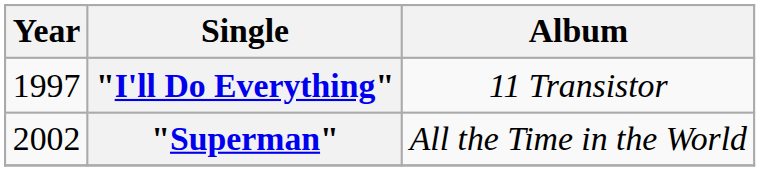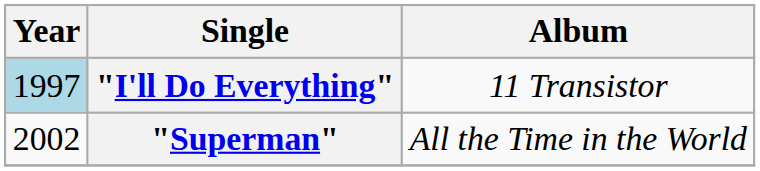(47, 84) no background -> (47, 84) lightblue background
